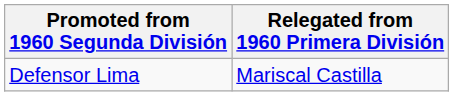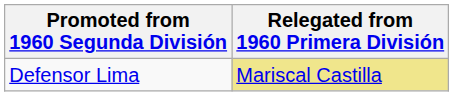(309, 74) no background -> (309, 74) khaki background
